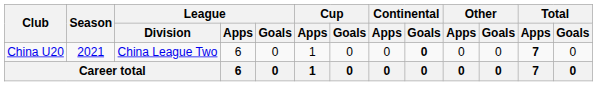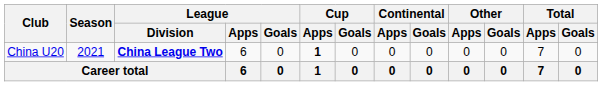(168, 52) normal -> (170, 52) bold
(312, 52) normal -> (318, 52) bold
(424, 52) bold -> (429, 52) normal
(536, 52) bold -> (541, 52) normal
